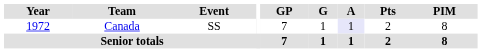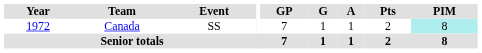(351, 26) lavender background -> (351, 26) no background
(444, 26) no background -> (444, 26) paleturquoise background
